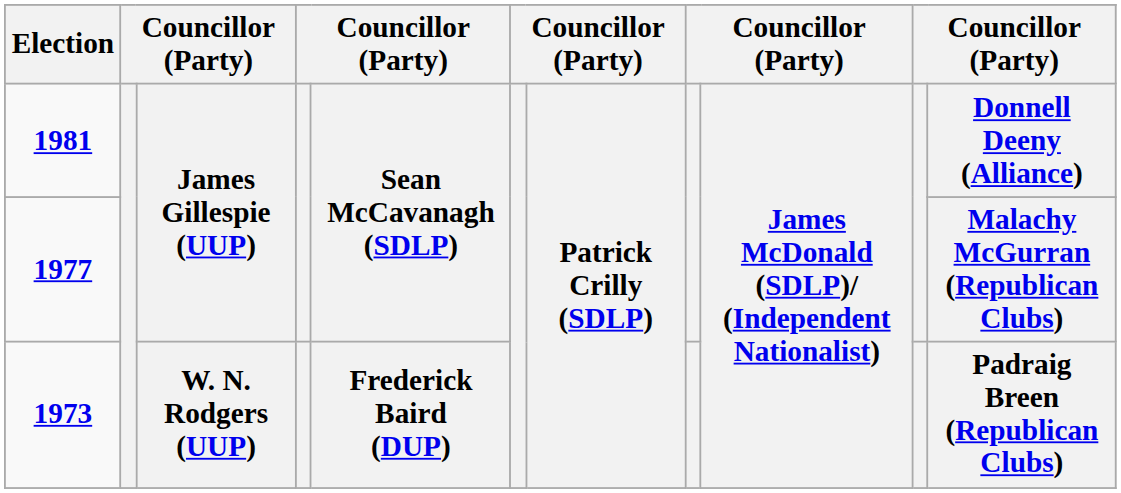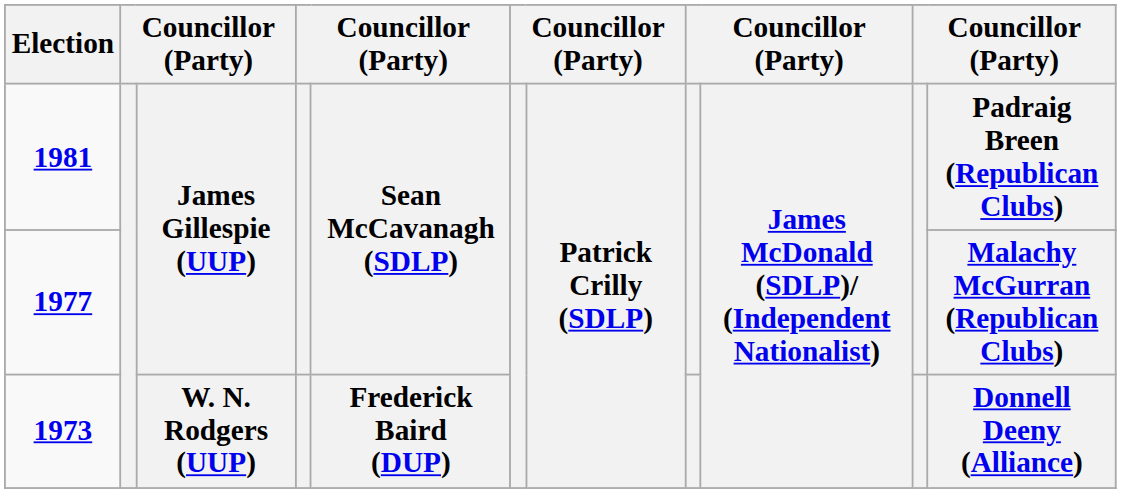(1022, 140) Donnell Deeny (Alliance) -> (1022, 156) Padraig Breen (Republican Clubs)
(1022, 414) Padraig Breen (Republican Clubs) -> (1022, 430) Donnell Deeny (Alliance)
